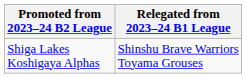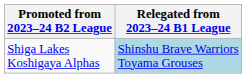(178, 55) no background -> (178, 55) lightblue background
